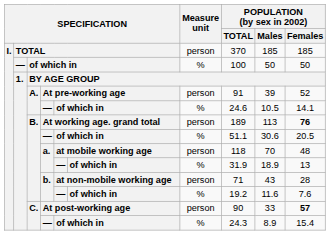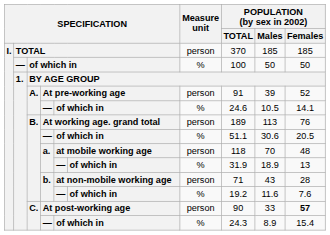(305, 122) bold -> (305, 122) normal
